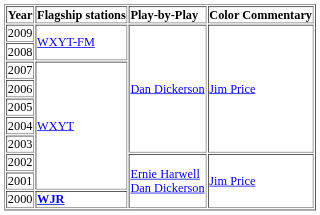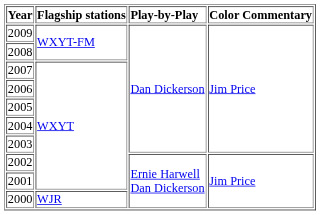(51, 199) bold -> (49, 199) normal
